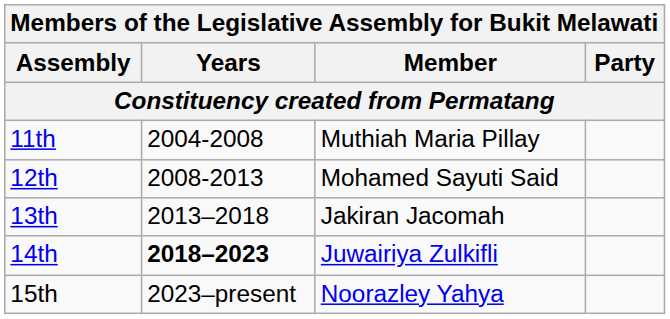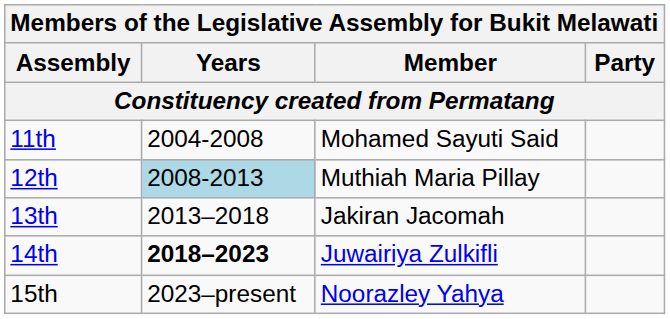(430, 139) Muthiah Maria Pillay -> (440, 139) Mohamed Sayuti Said
(205, 178) no background -> (205, 178) lightblue background
(440, 178) Mohamed Sayuti Said -> (430, 178) Muthiah Maria Pillay
